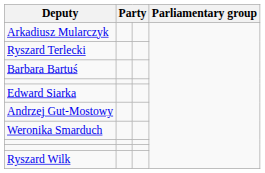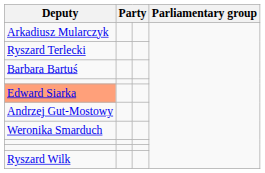(42, 93) no background -> (42, 93) lightsalmon background
